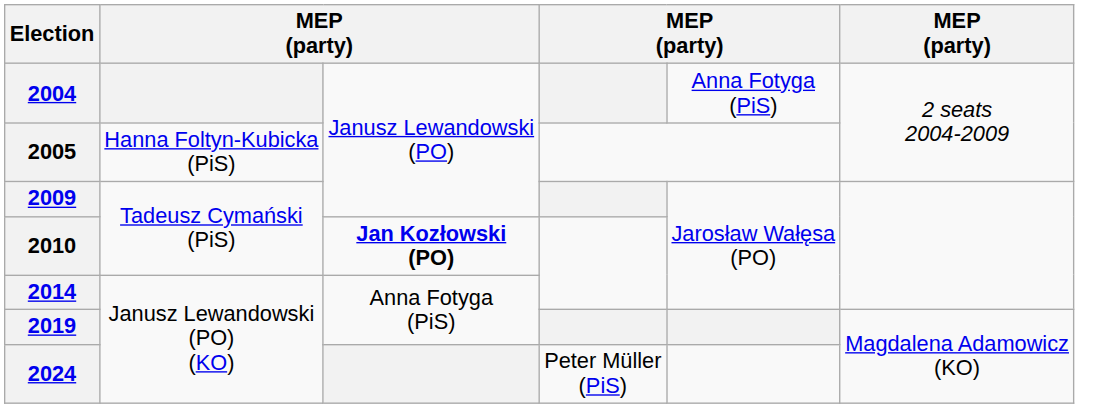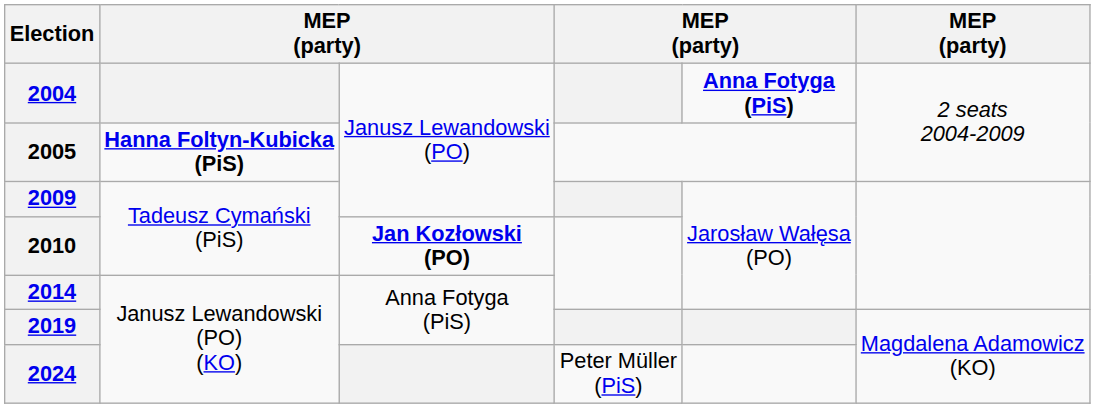(753, 92) normal -> (769, 92) bold
(211, 151) normal -> (219, 151) bold
